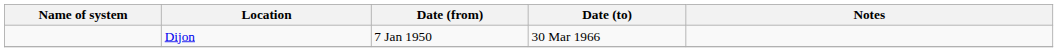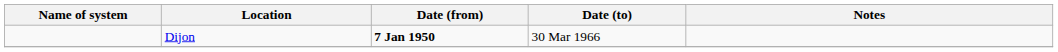(403, 36) normal -> (405, 36) bold
